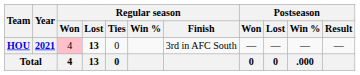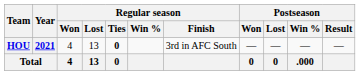(70, 46) pink background -> (70, 46) no background
(94, 46) bold -> (94, 46) normal
(117, 46) normal -> (117, 46) bold
